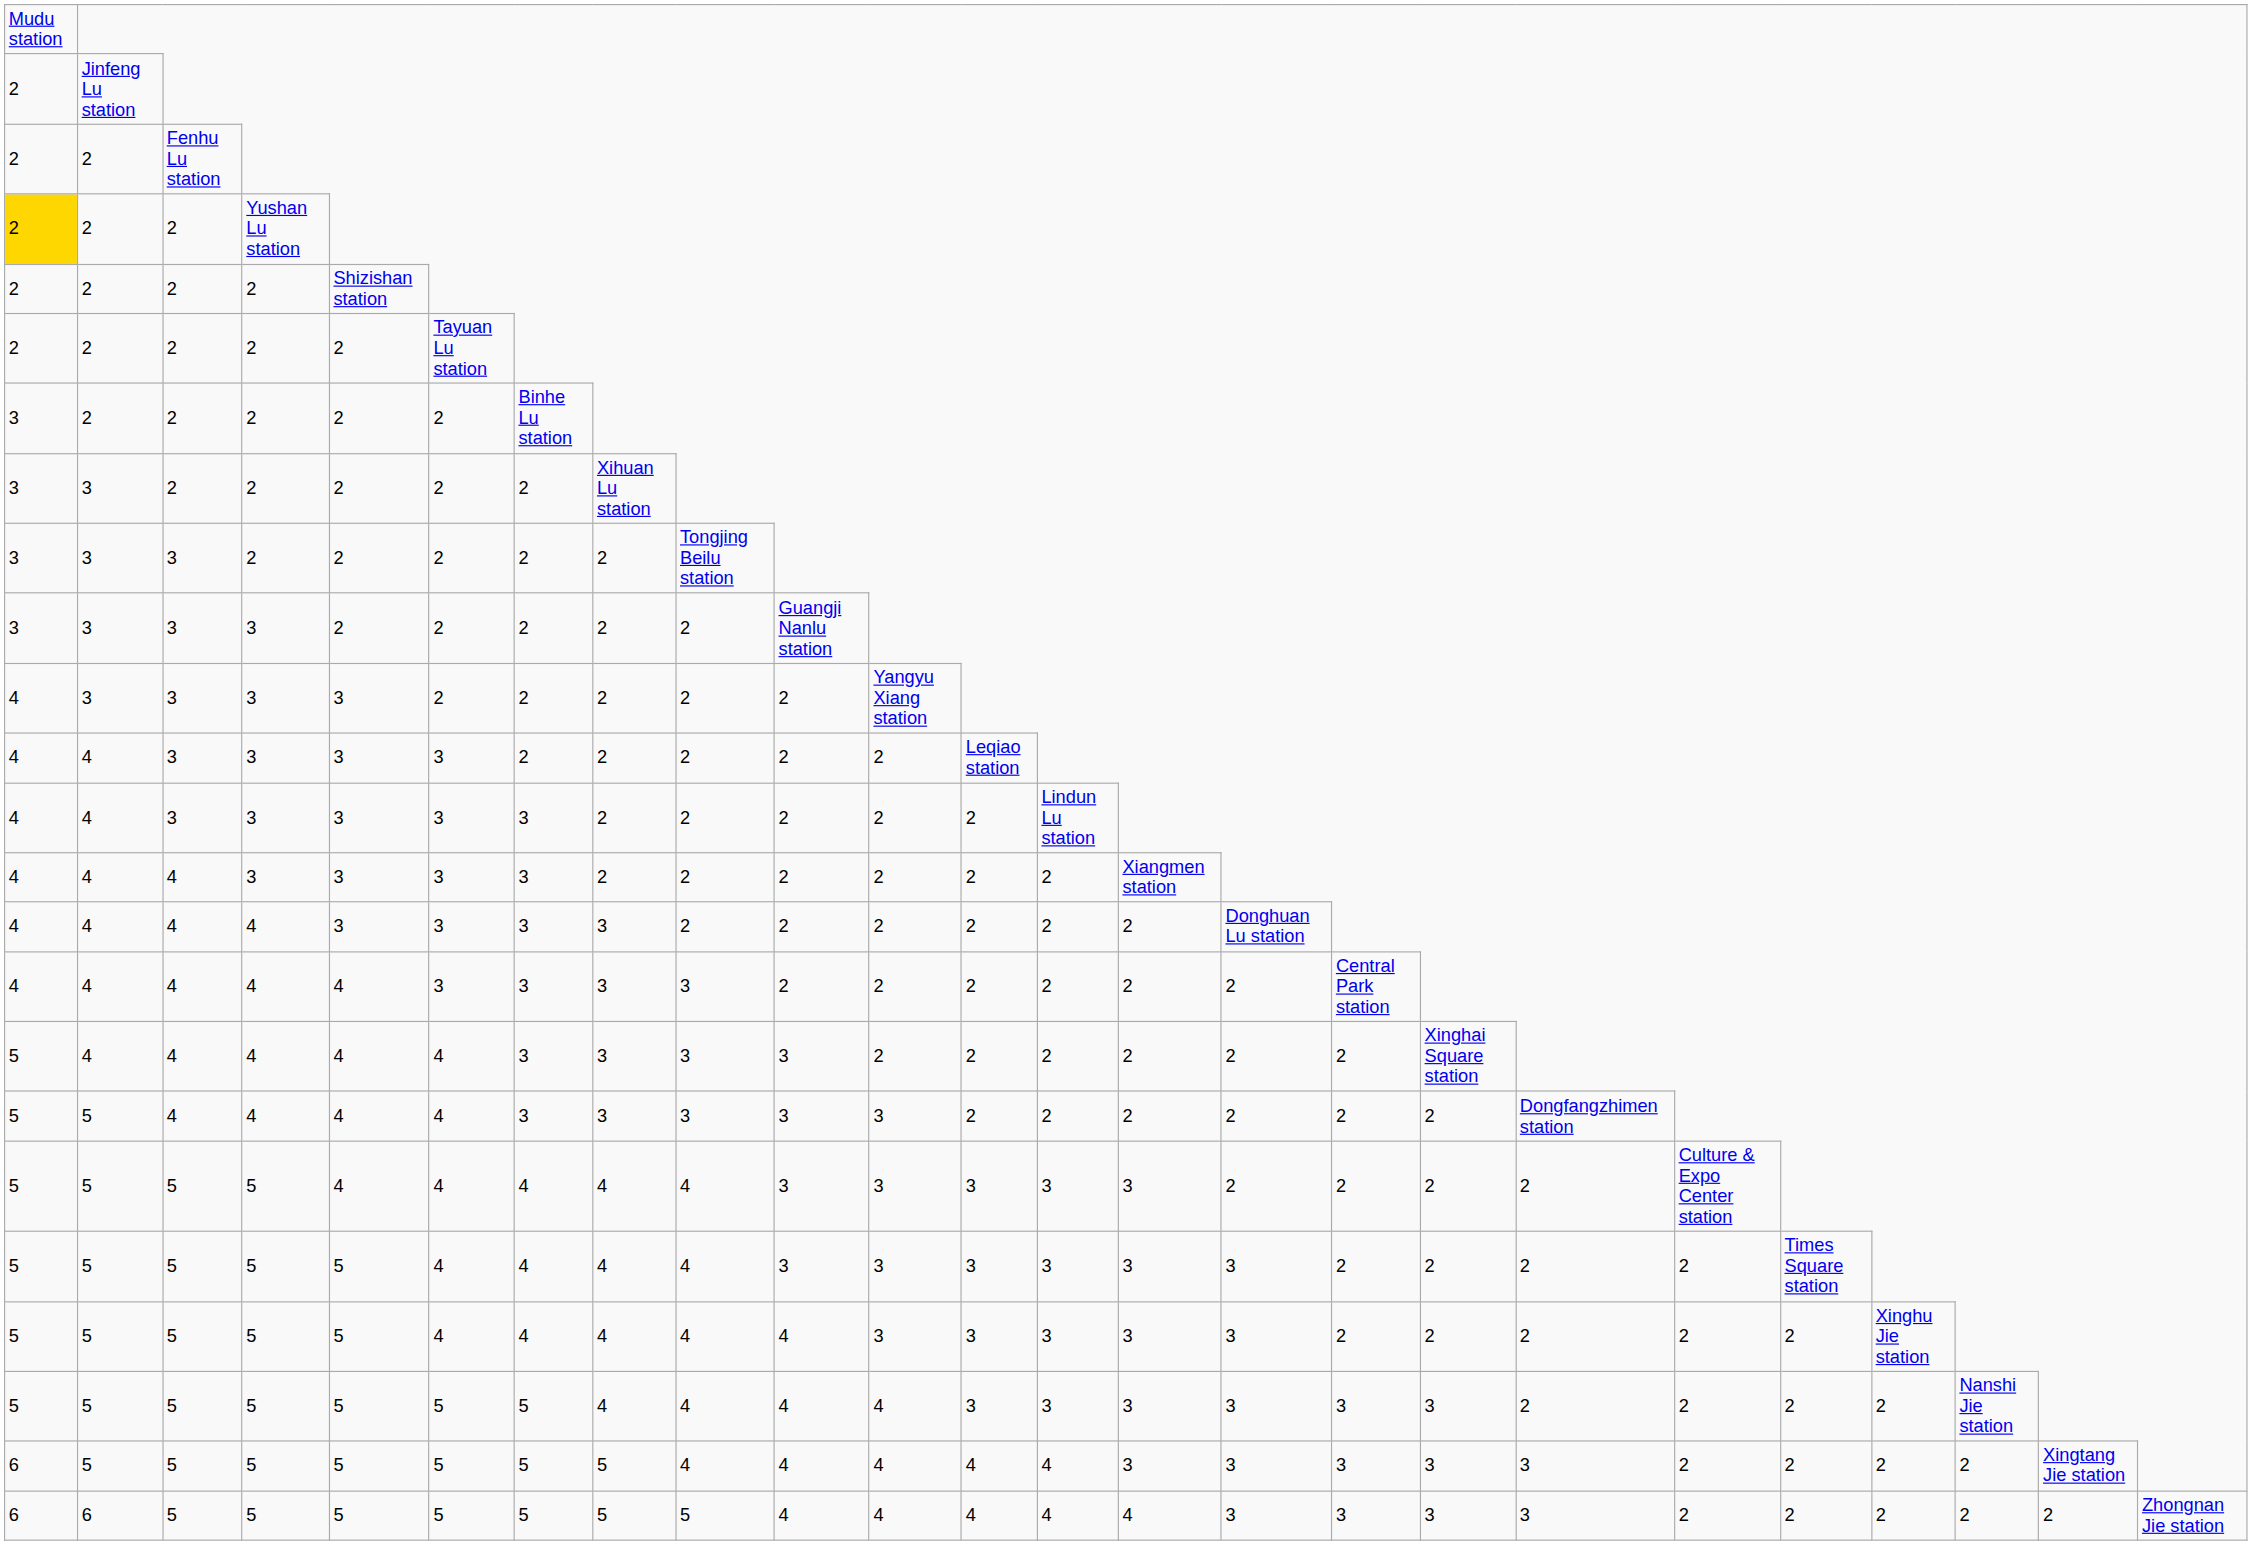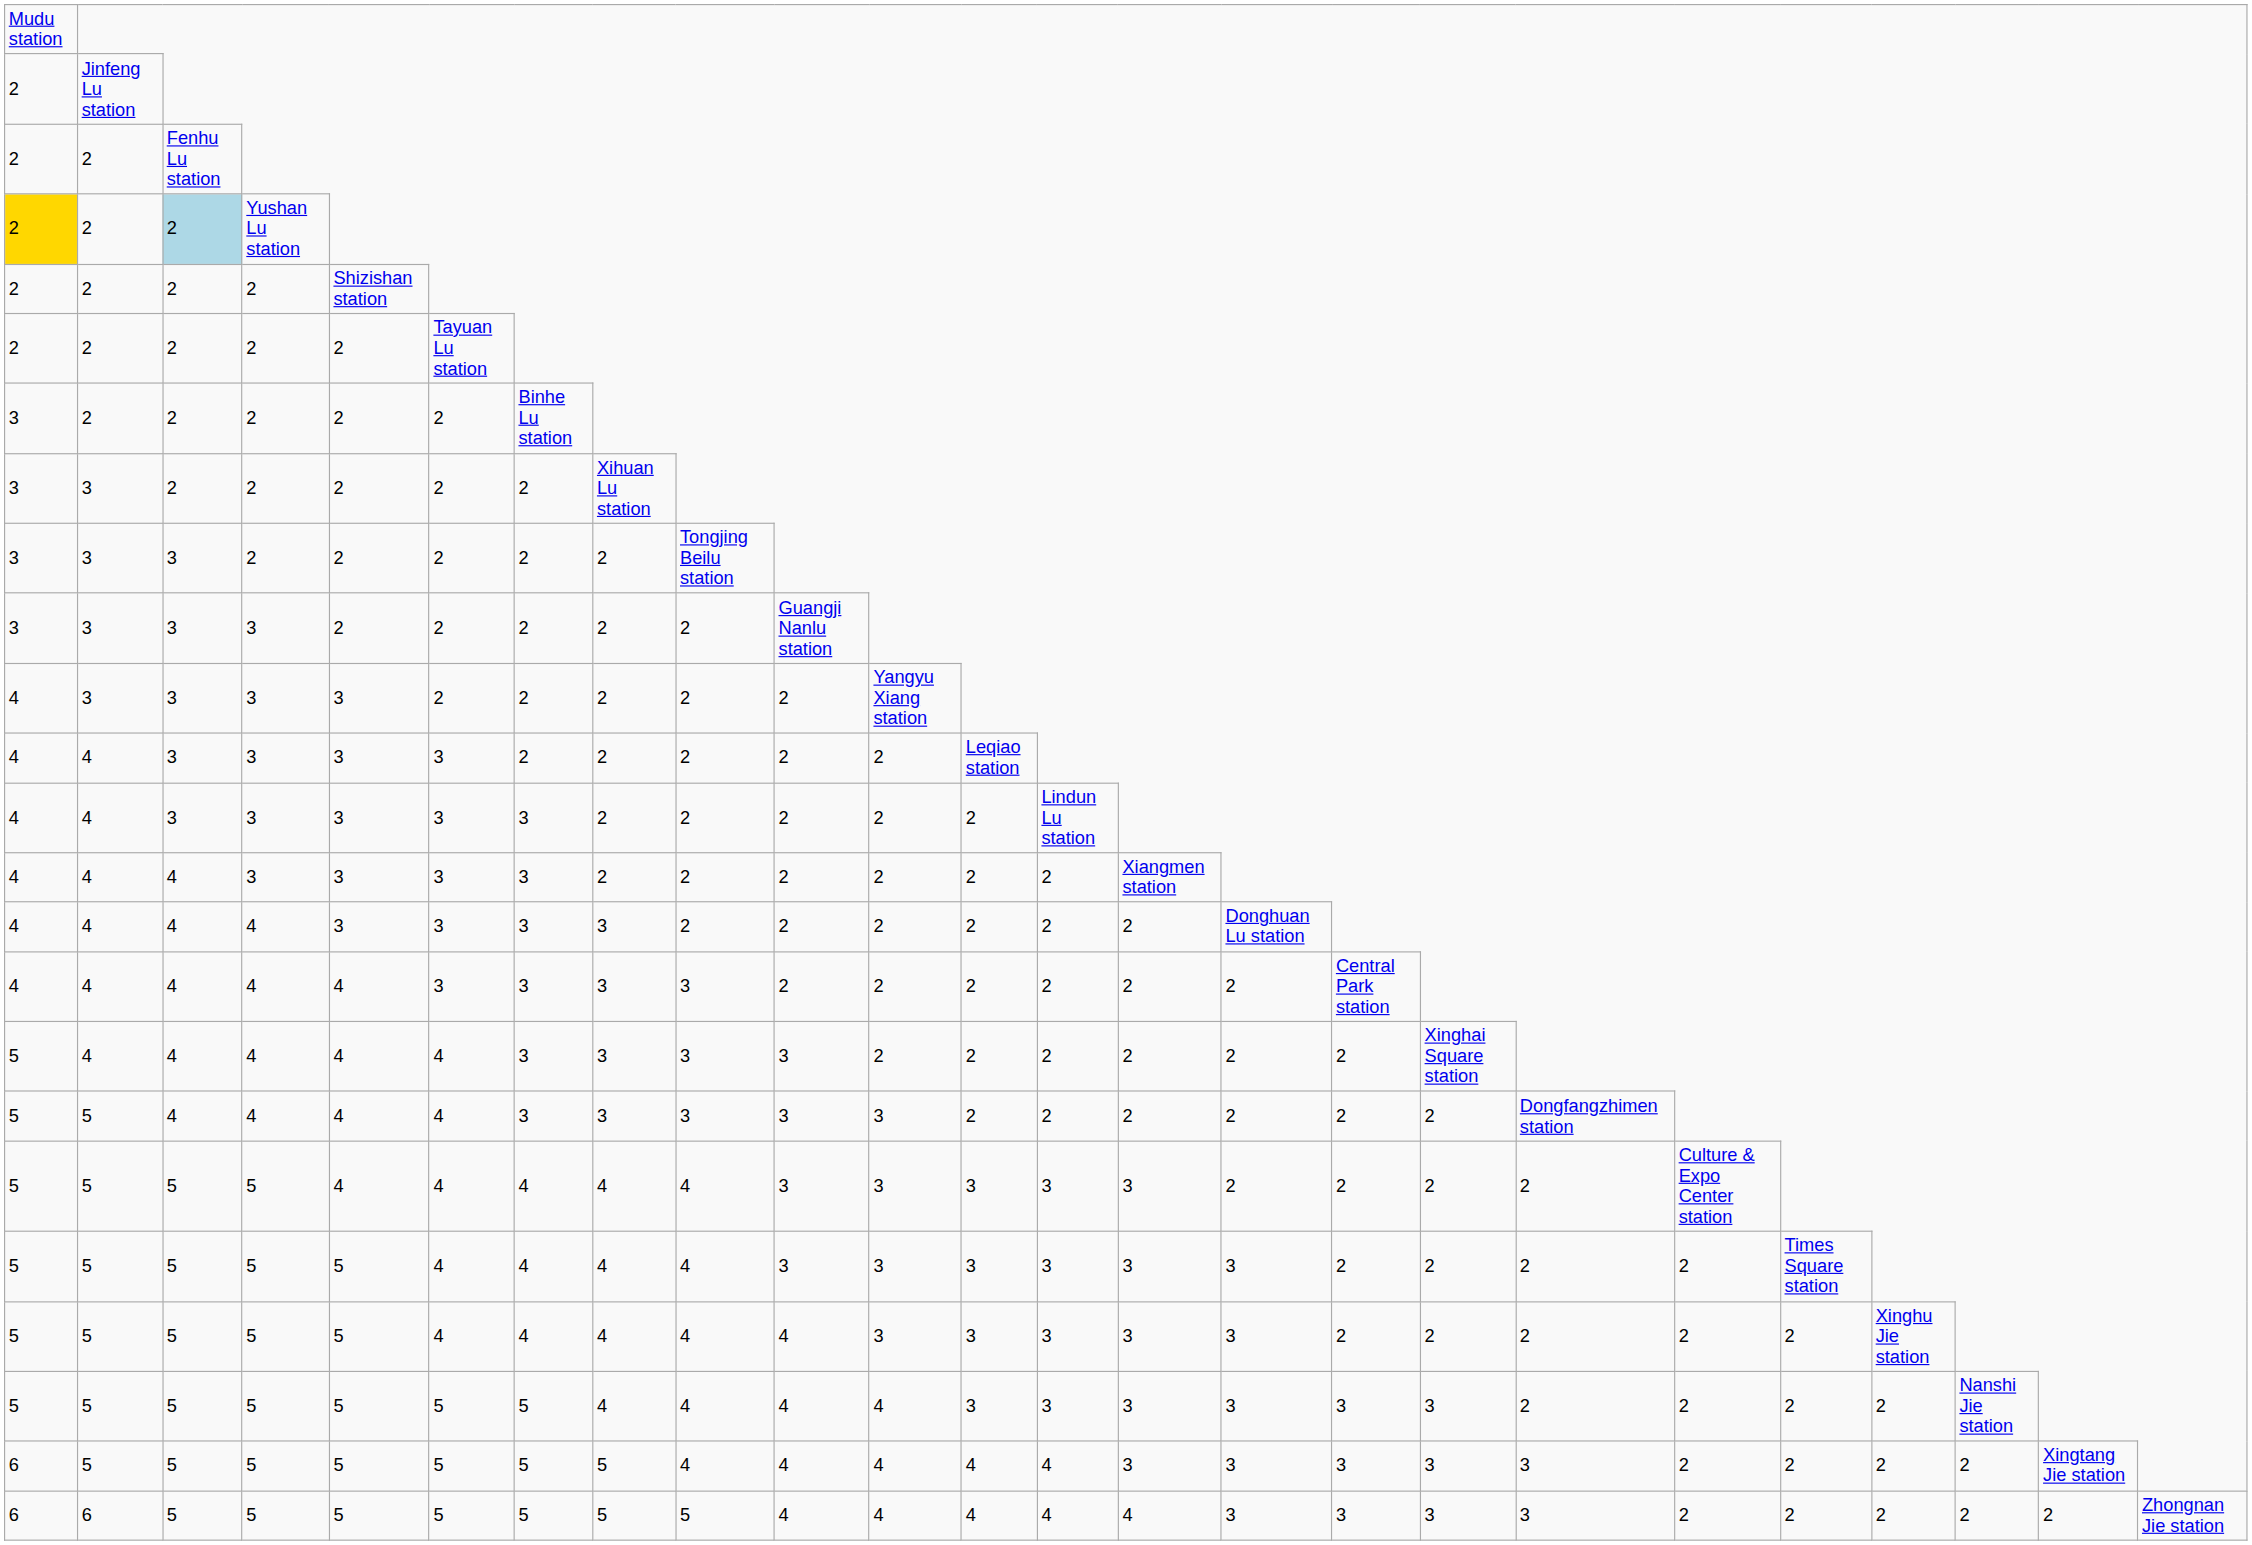(172, 228) no background -> (172, 228) lightblue background
